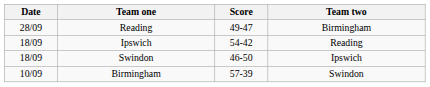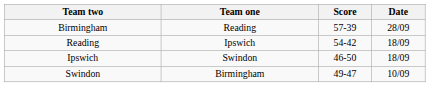columns swapped: (31, 12) <-> (346, 12)
(241, 27) 49-47 -> (345, 27) 57-39
(241, 74) 57-39 -> (345, 74) 49-47
